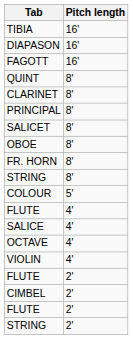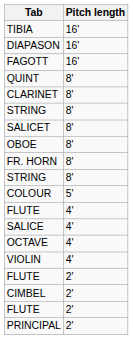(34, 111) PRINCIPAL -> (26, 111) STRING
(26, 326) STRING -> (34, 326) PRINCIPAL
